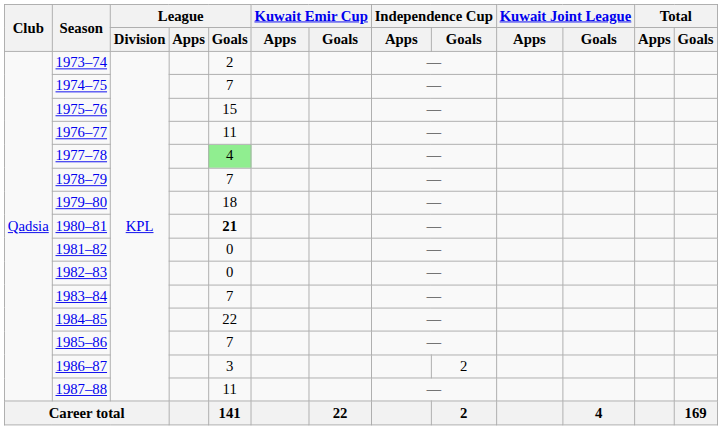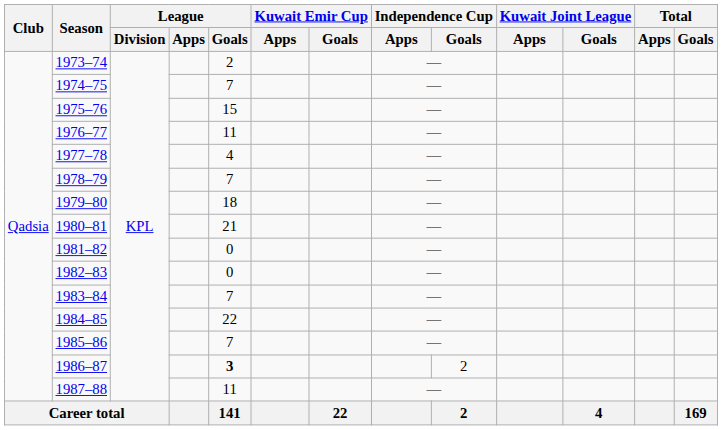(230, 156) lightgreen background -> (230, 156) no background
(230, 226) bold -> (230, 226) normal
(230, 366) normal -> (230, 366) bold
